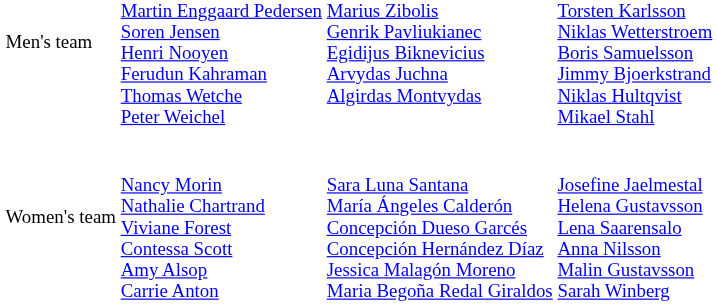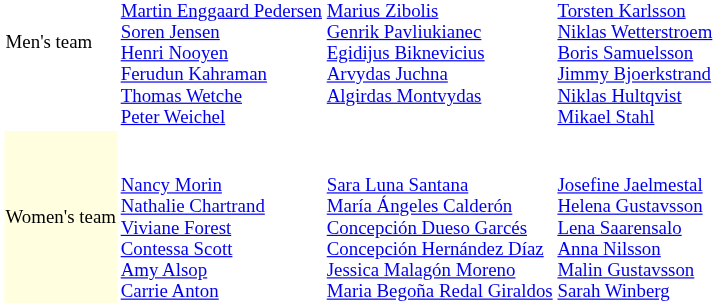(61, 217) no background -> (61, 217) lightyellow background
